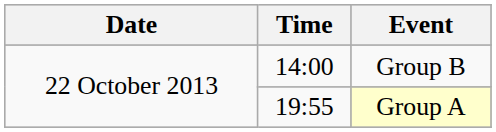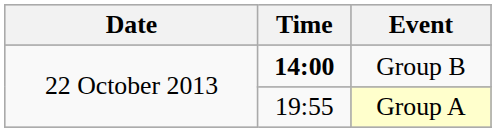(304, 65) normal -> (304, 65) bold
